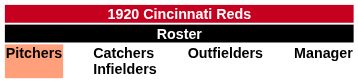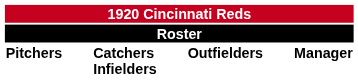(34, 53) lightsalmon background -> (34, 53) no background
